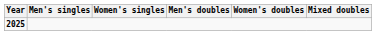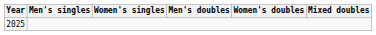(16, 24) bold -> (16, 24) normal
